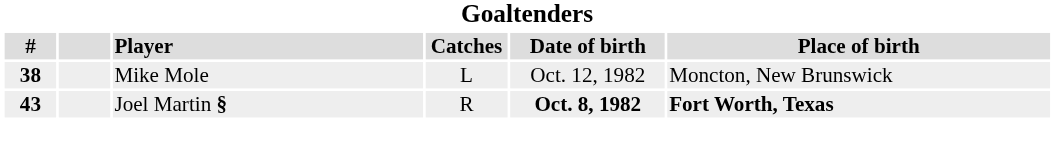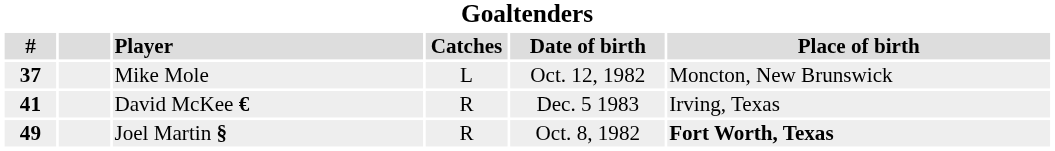(30, 75) 38 -> (30, 75) 37
+ row: (182, 104)
(30, 104) 43 -> (30, 133) 49
(588, 104) bold -> (588, 133) normal
